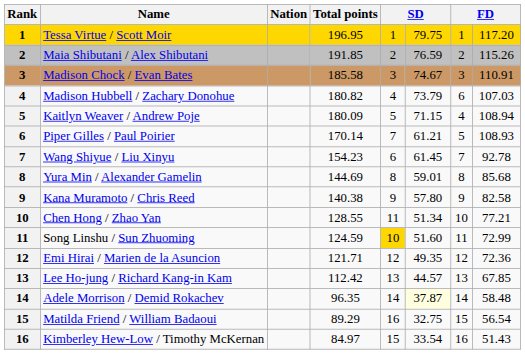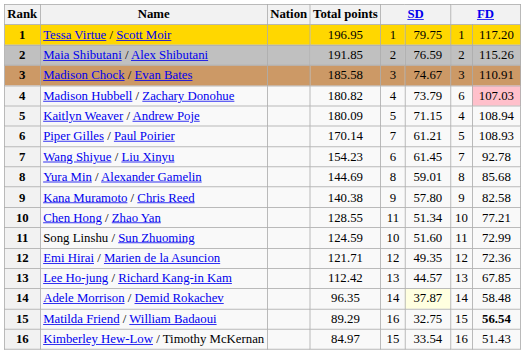(496, 95) no background -> (496, 95) pink background
(393, 237) gold background -> (393, 237) no background
(496, 319) normal -> (496, 319) bold
